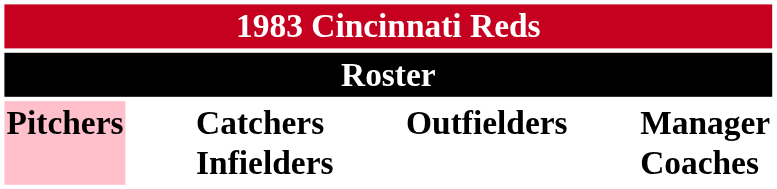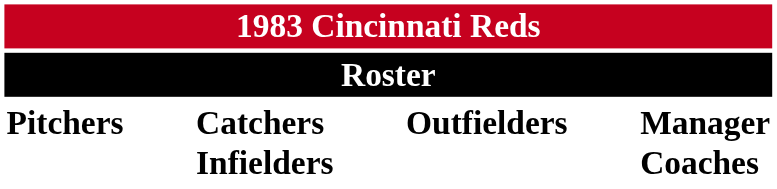(65, 122) pink background -> (65, 122) no background
